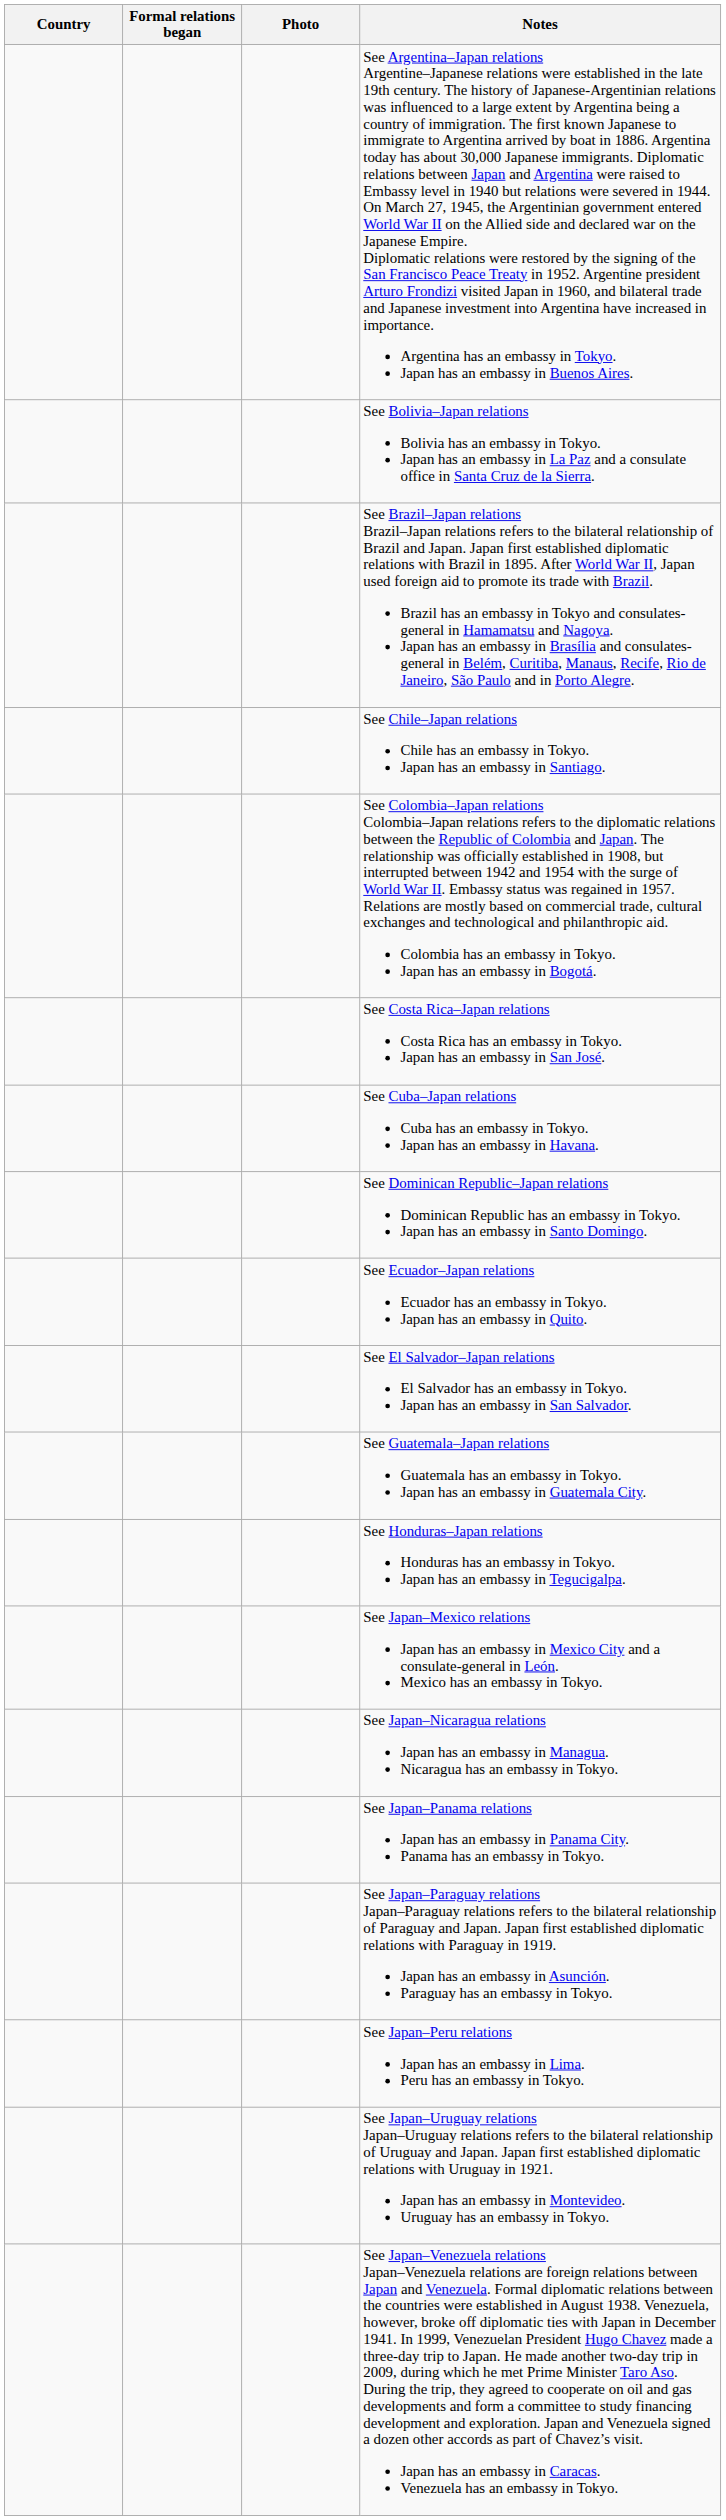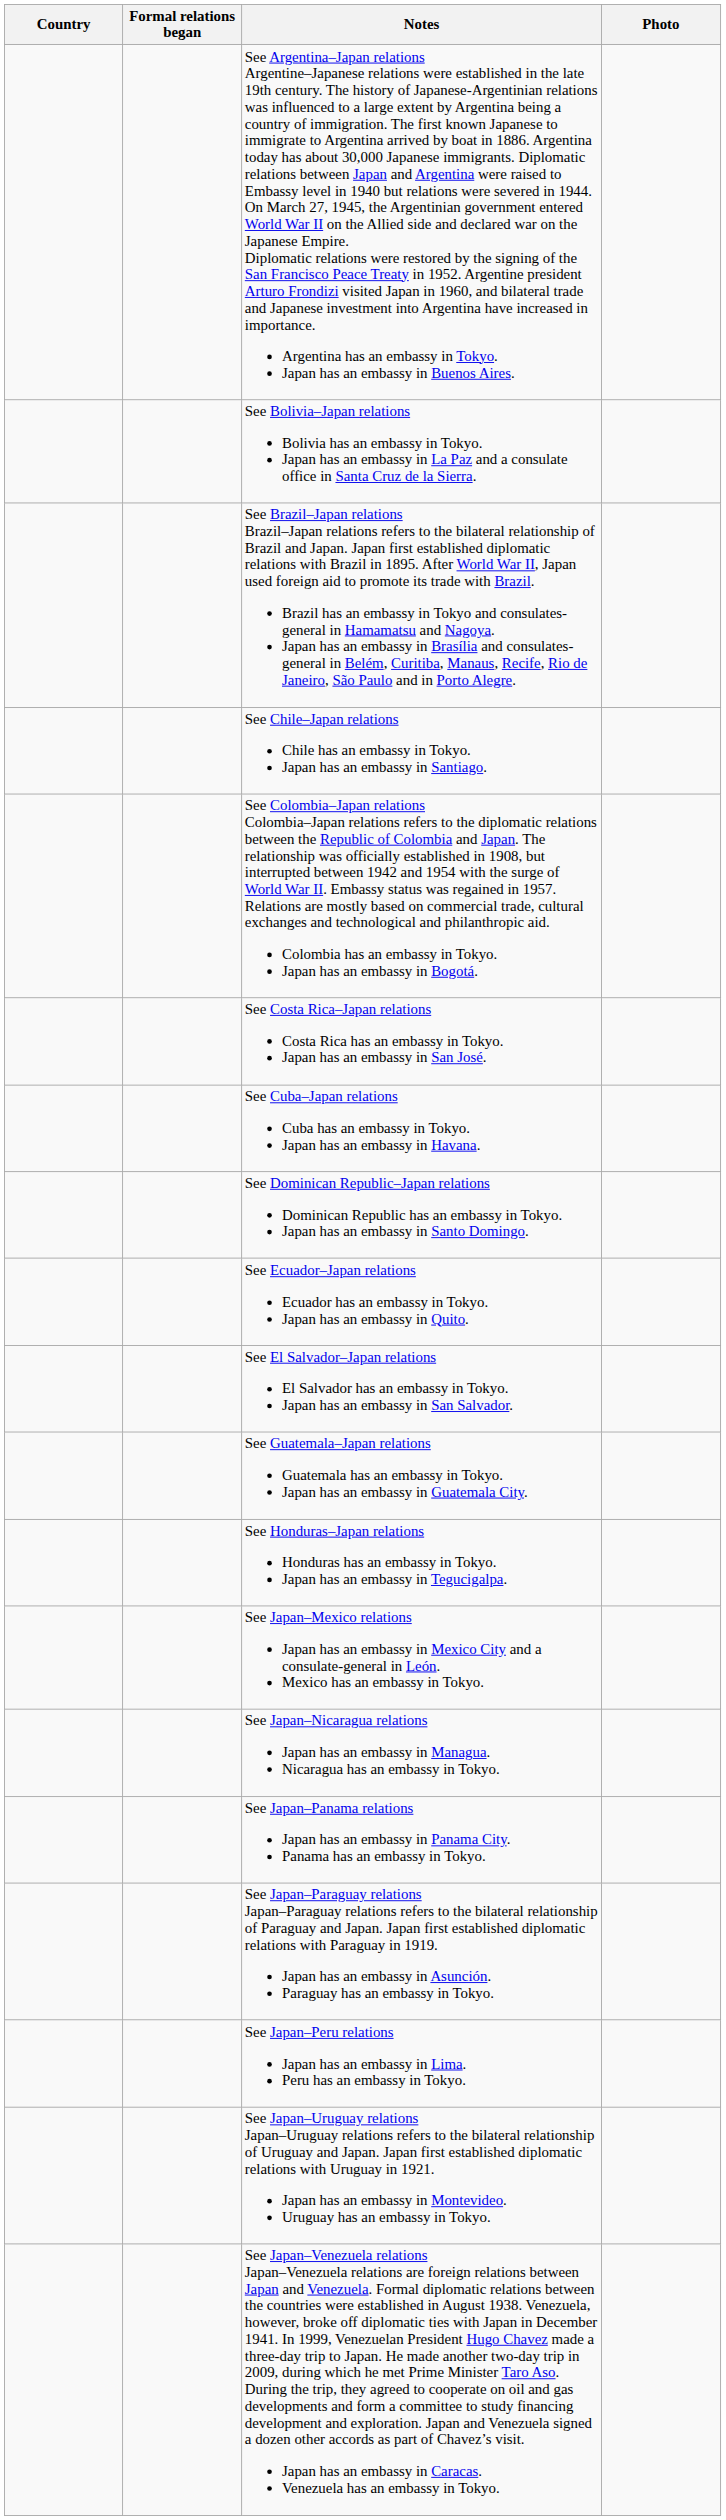columns swapped: (540, 24) <-> (301, 24)
